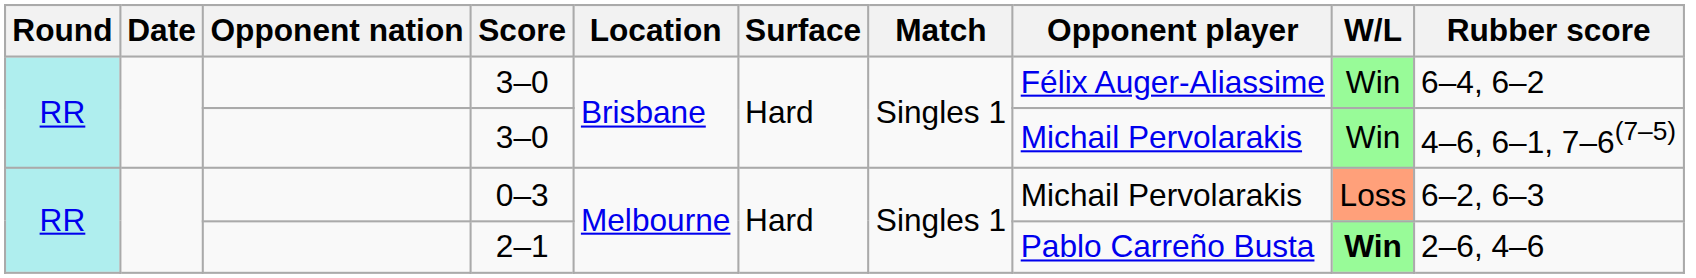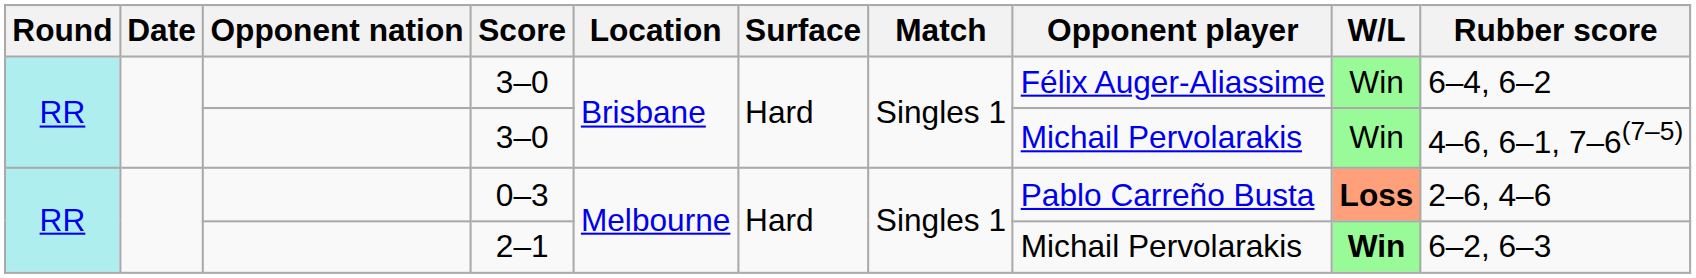(1161, 194) Michail Pervolarakis -> (1168, 194) Pablo Carreño Busta
(1373, 194) normal -> (1377, 194) bold
(1483, 194) 6–2, 6–3 -> (1490, 194) 2–6, 4–6
(1168, 246) Pablo Carreño Busta -> (1161, 246) Michail Pervolarakis
(1483, 246) 2–6, 4–6 -> (1490, 246) 6–2, 6–3
